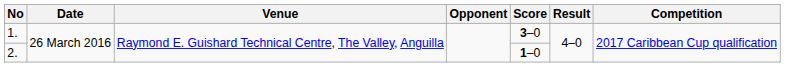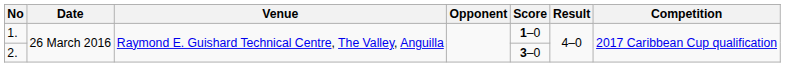(530, 33) 3–0 -> (530, 33) 1–0
(530, 52) 1–0 -> (530, 52) 3–0
